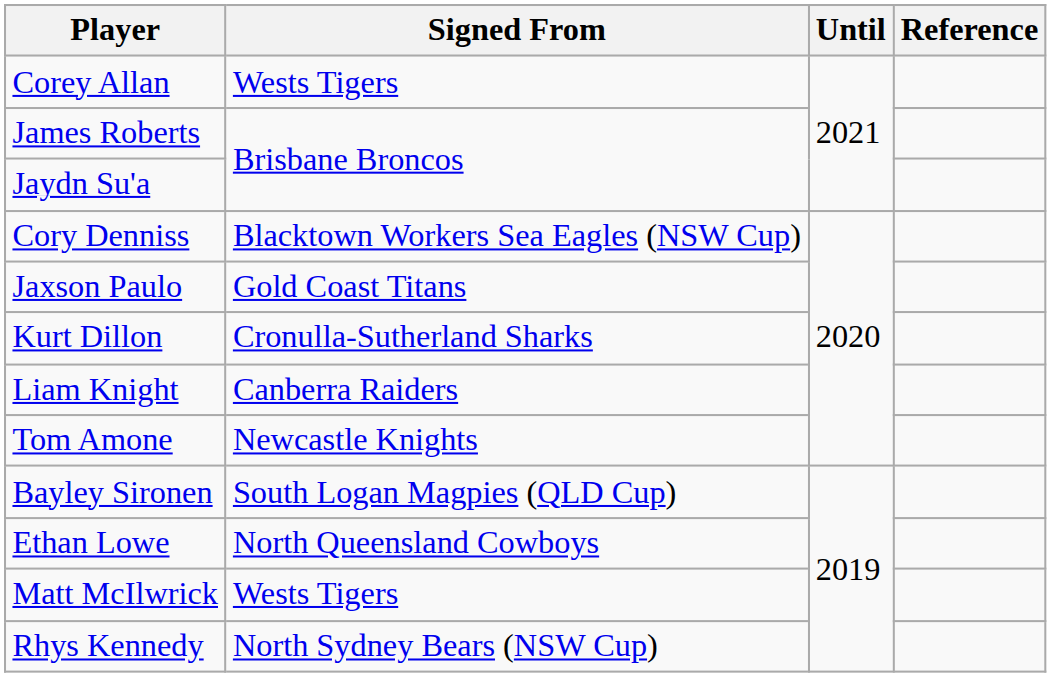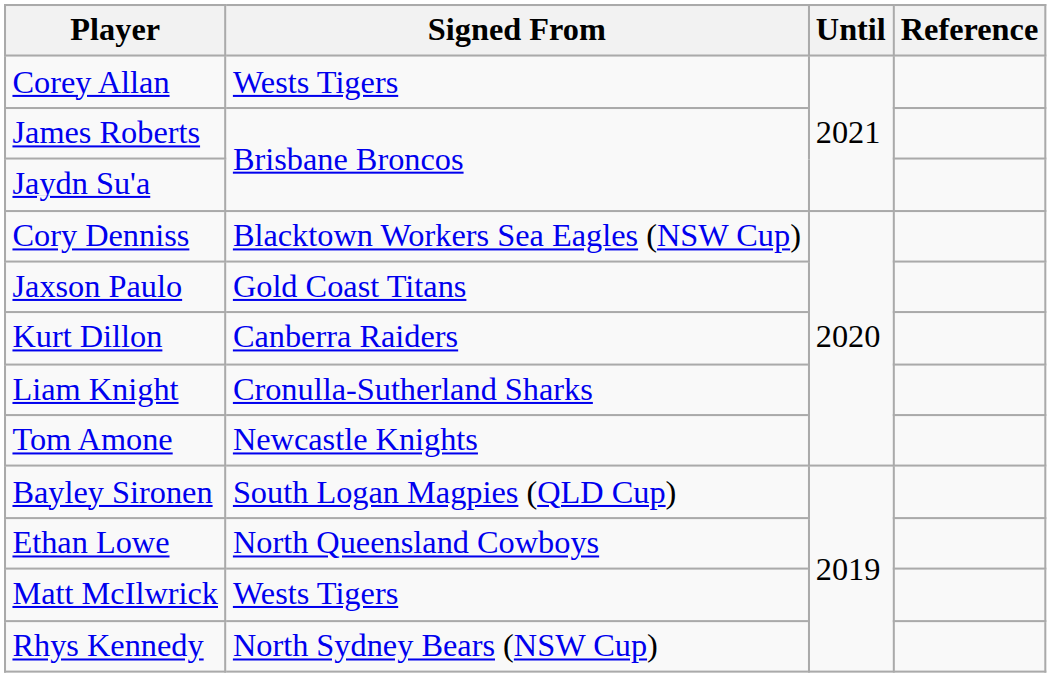(413, 337) Cronulla-Sutherland Sharks -> (346, 337) Canberra Raiders
(346, 388) Canberra Raiders -> (413, 388) Cronulla-Sutherland Sharks
